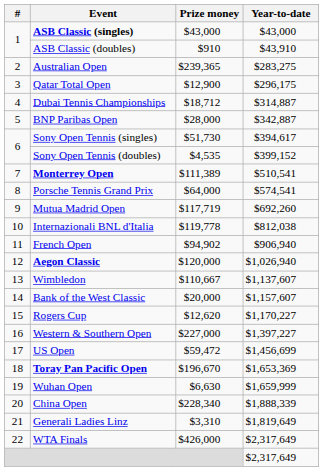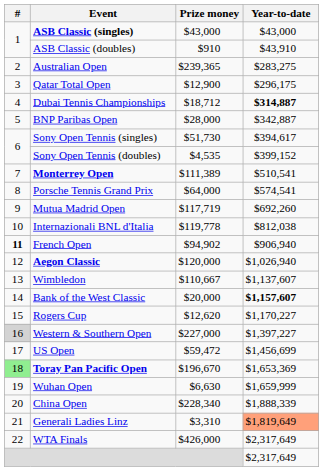(275, 102) normal -> (275, 102) bold
(17, 244) normal -> (17, 244) bold
(271, 297) normal -> (271, 297) bold
(17, 333) no background -> (17, 333) lightgrey background
(17, 368) no background -> (17, 368) lightgreen background
(271, 421) no background -> (271, 421) lightsalmon background
